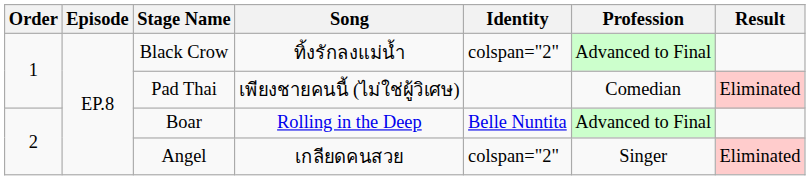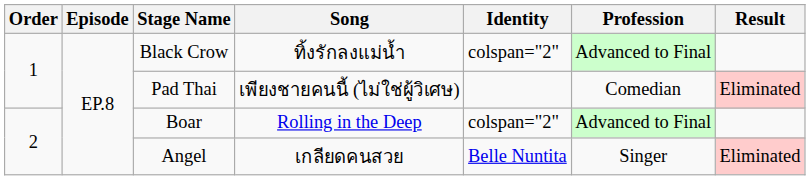(517, 122) Belle Nuntita -> (514, 122) colspan="2"
(514, 155) colspan="2" -> (517, 155) Belle Nuntita
